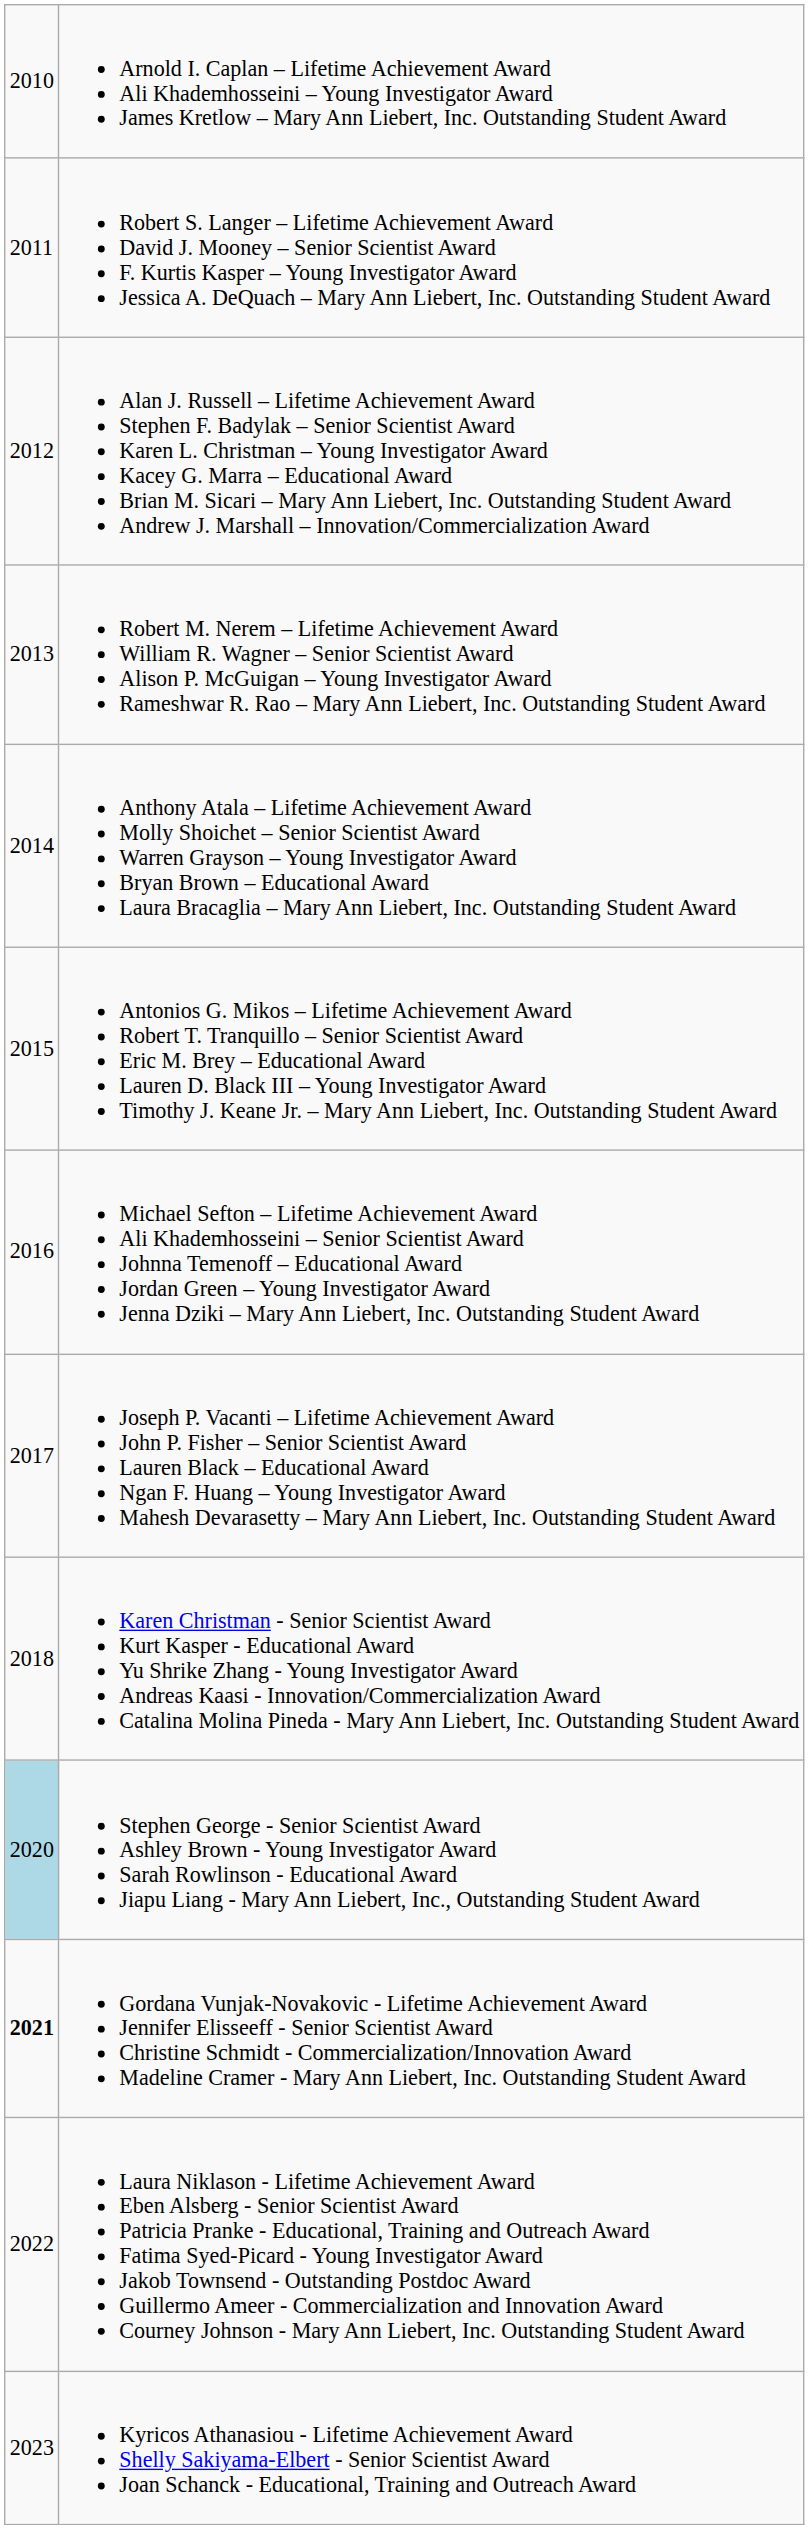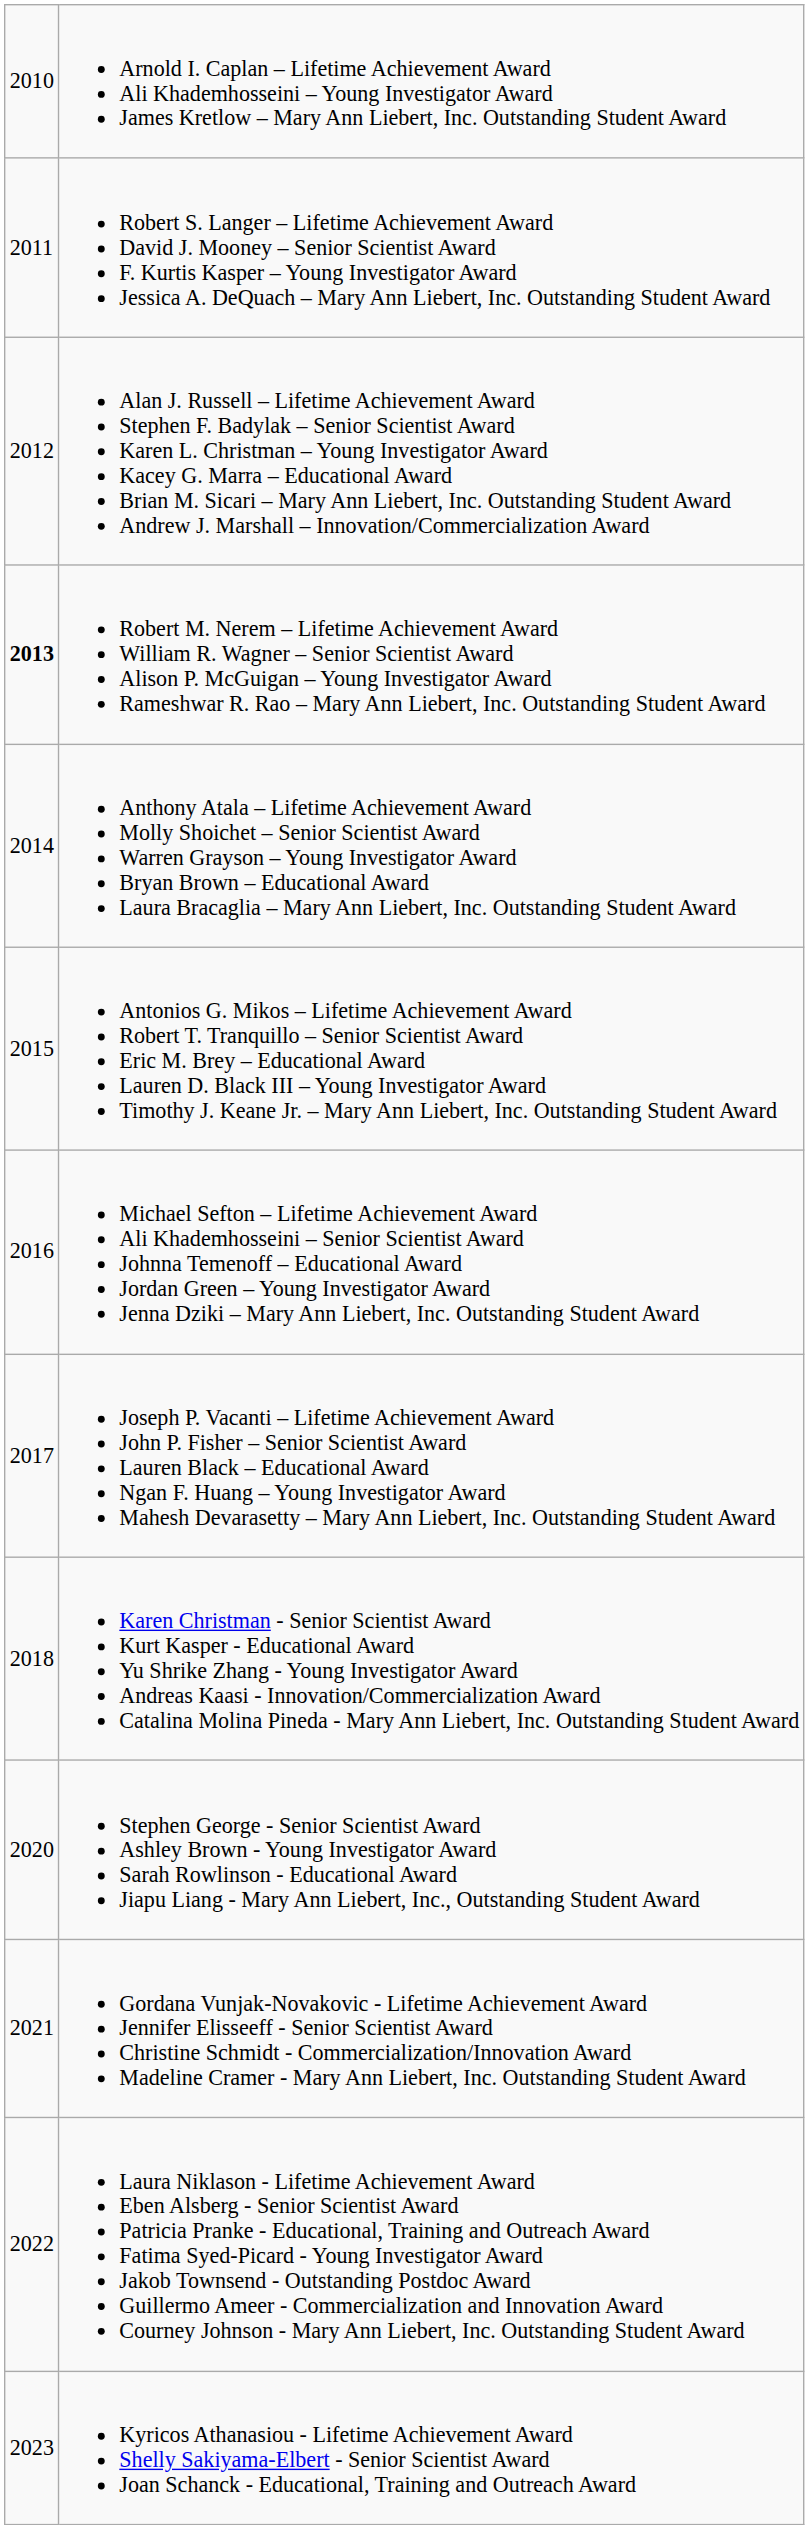(32, 654) normal -> (32, 654) bold
(32, 1849) lightblue background -> (32, 1849) no background
(32, 2028) bold -> (32, 2028) normal
